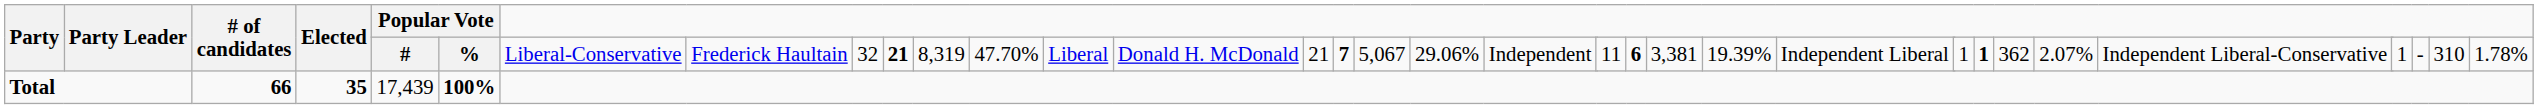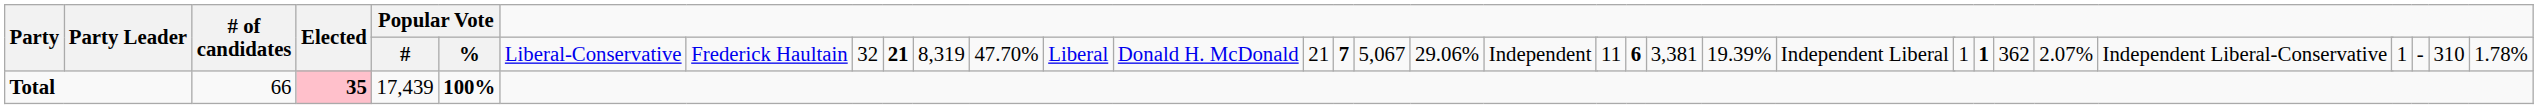(281, 86) bold -> (281, 86) normal
(357, 86) no background -> (357, 86) pink background
